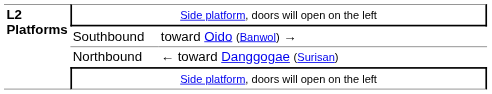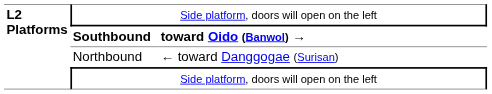(109, 36) normal -> (112, 36) bold
(229, 36) normal -> (233, 36) bold
